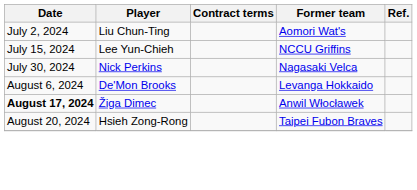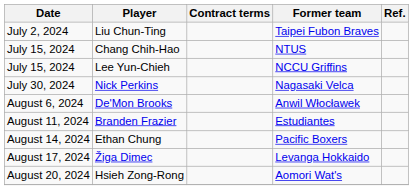(312, 31) Aomori Wat's -> (327, 31) Taipei Fubon Braves
+ row: (137, 49)
(326, 85) Levanga Hokkaido -> (318, 103) Anwil Włocławek
+ row: (136, 121)
+ row: (128, 139)
(50, 103) bold -> (48, 157) normal
(321, 103) Anwil Włocławek -> (322, 157) Levanga Hokkaido
(331, 121) Taipei Fubon Braves -> (309, 175) Aomori Wat's
